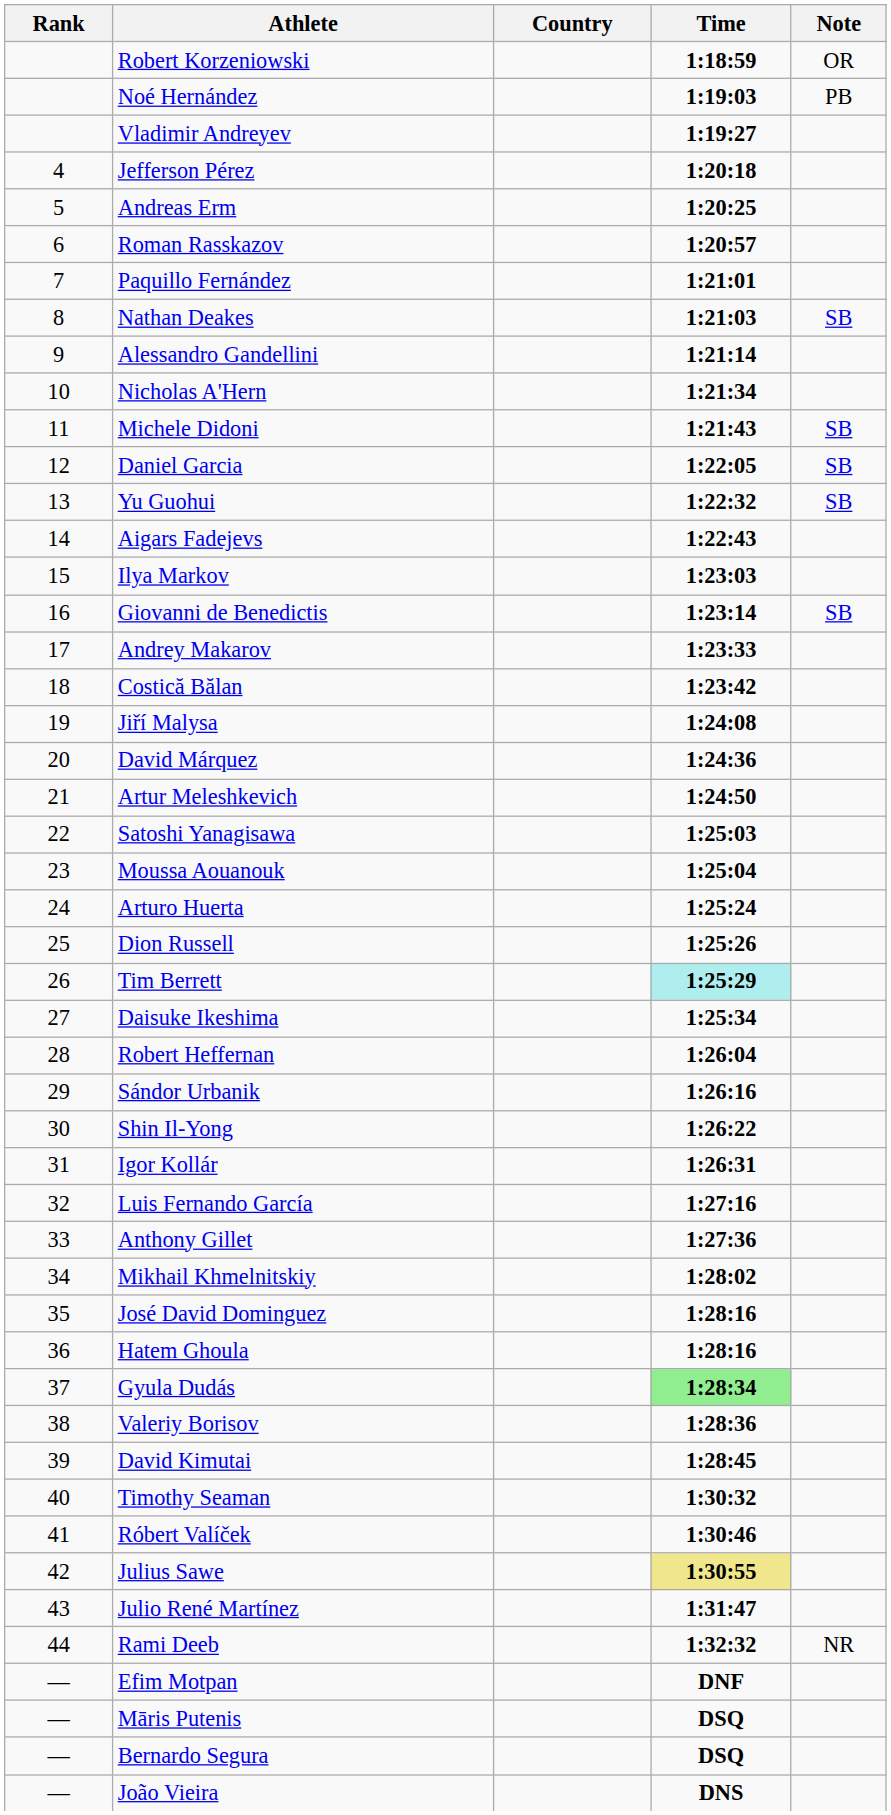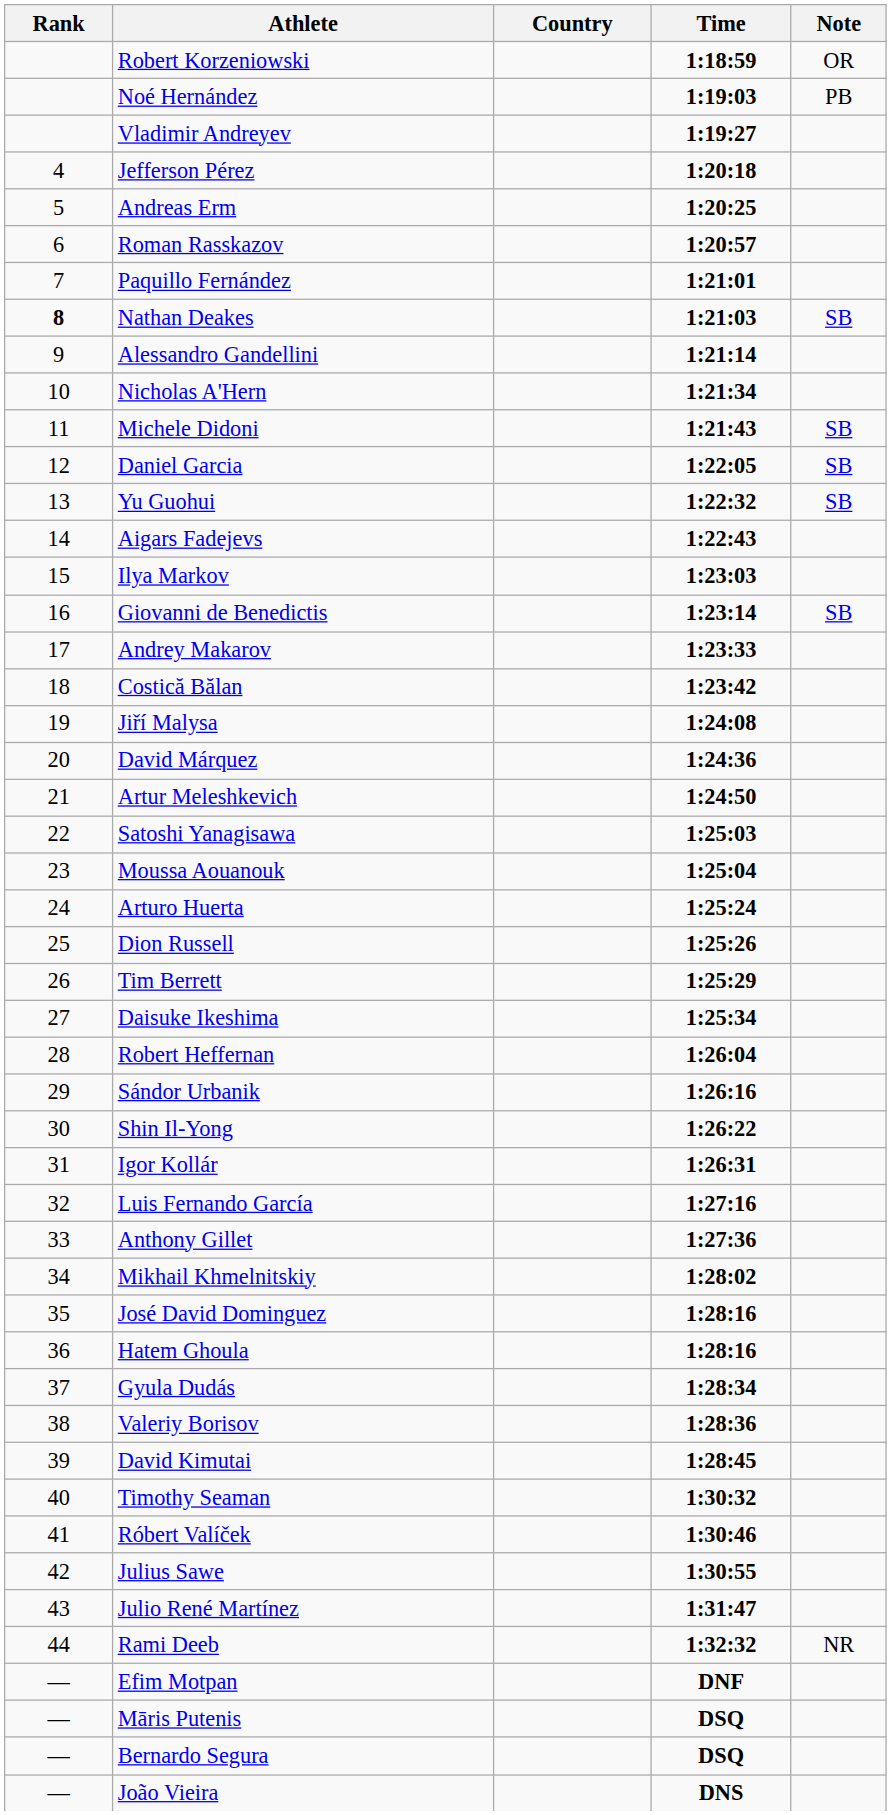(59, 317) normal -> (59, 317) bold
(721, 981) paleturquoise background -> (721, 981) no background
(721, 1386) lightgreen background -> (721, 1386) no background
(721, 1571) khaki background -> (721, 1571) no background
